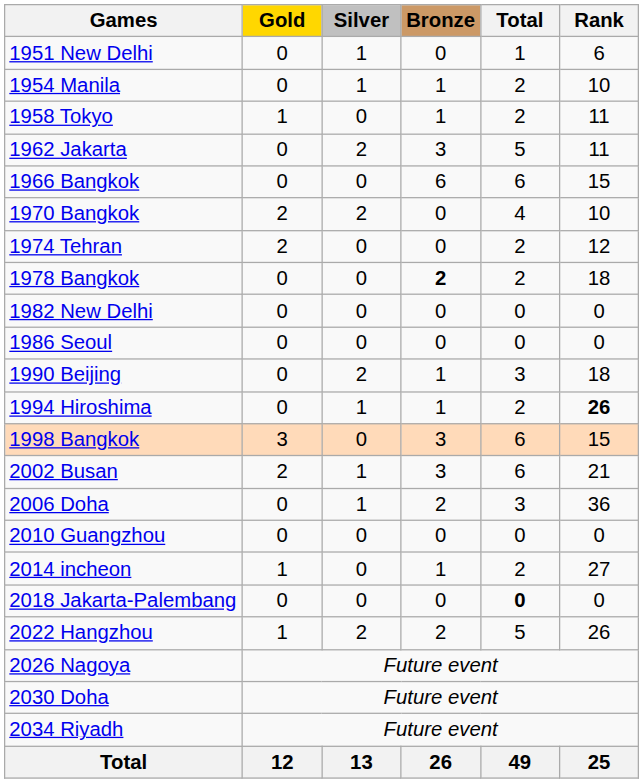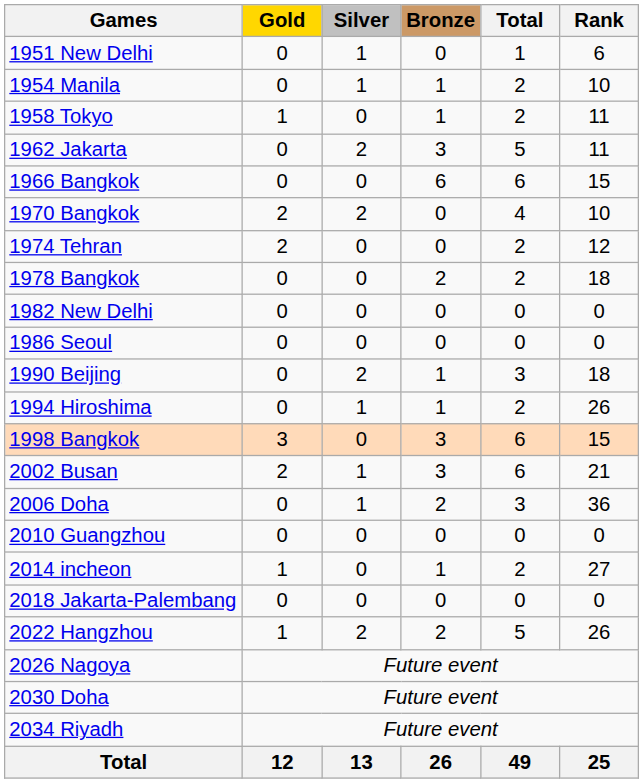(441, 278) bold -> (441, 278) normal
(599, 407) bold -> (599, 407) normal
(520, 600) bold -> (520, 600) normal
